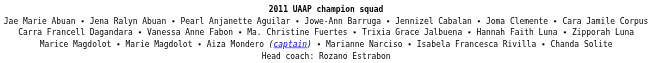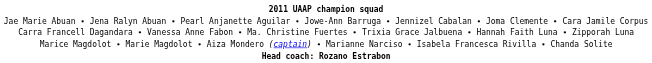(326, 56) normal -> (326, 56) bold
